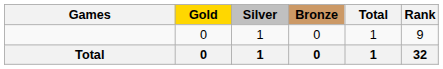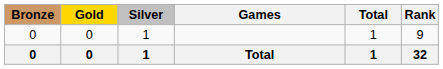columns swapped: (90, 15) <-> (317, 15)
